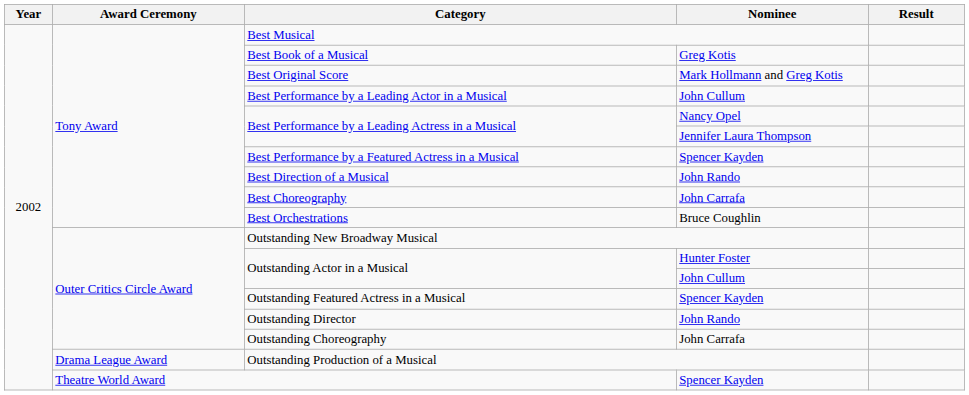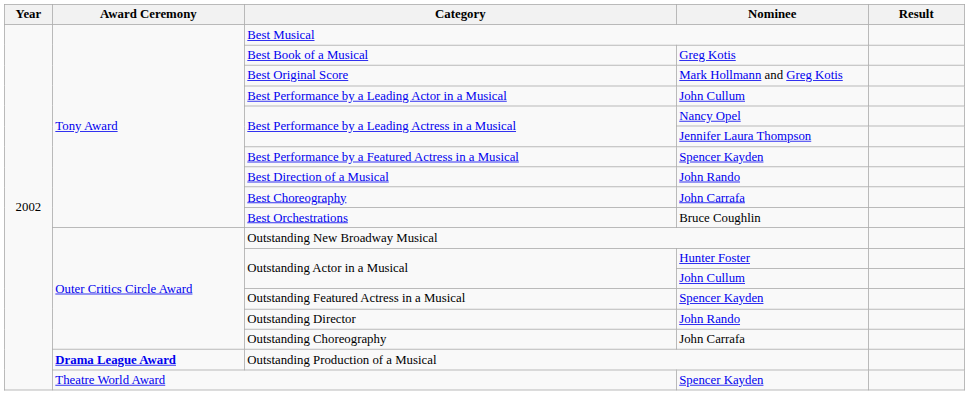(111, 359) normal -> (116, 359) bold
